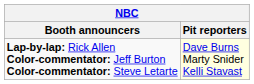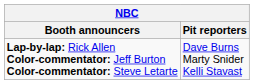(213, 59) lightyellow background -> (213, 59) no background
